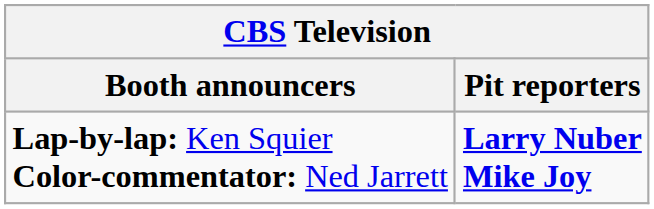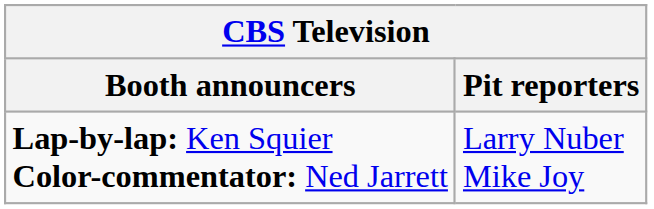(552, 157) bold -> (543, 157) normal
